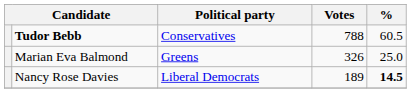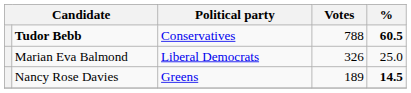(391, 35) normal -> (391, 35) bold
(180, 56) Greens -> (210, 56) Liberal Democrats
(210, 77) Liberal Democrats -> (180, 77) Greens
